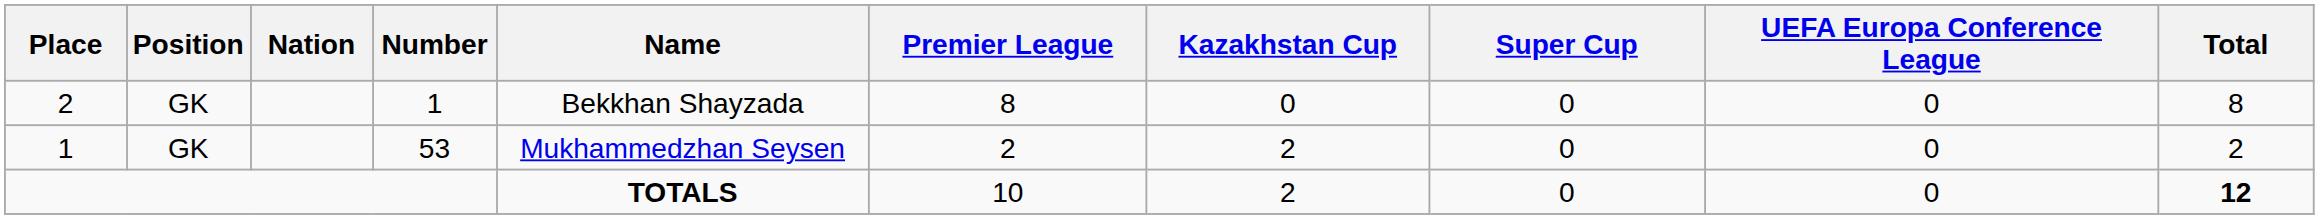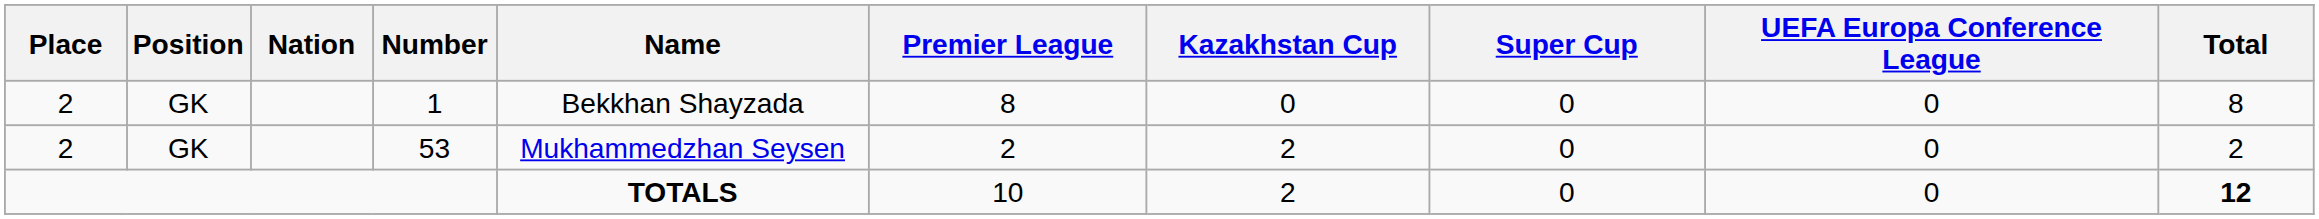(66, 148) 1 -> (66, 148) 2
